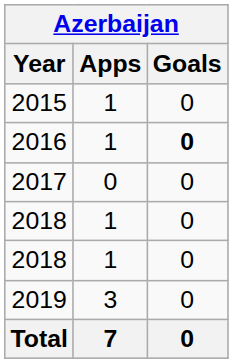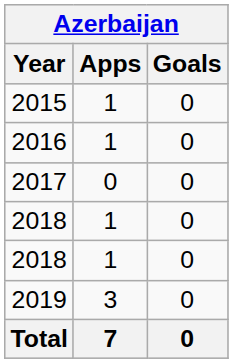(187, 142) bold -> (187, 142) normal
